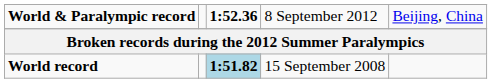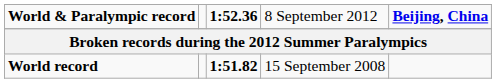(438, 16) normal -> (440, 16) bold
(234, 66) lightblue background -> (234, 66) no background
